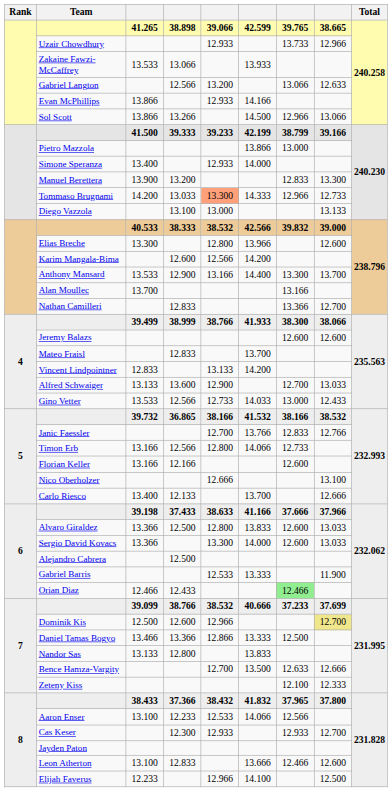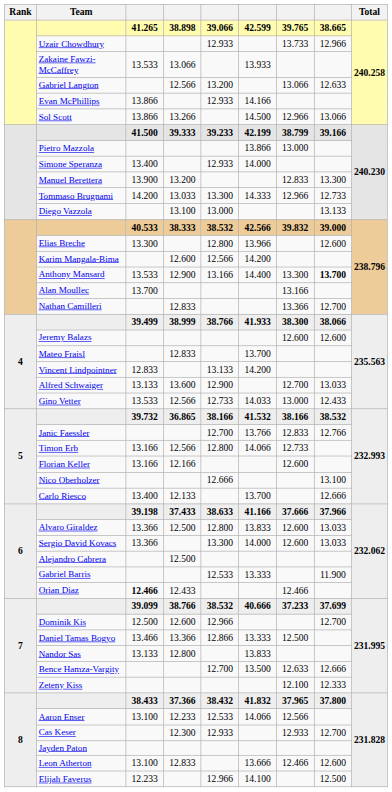(220, 196) lightsalmon background -> (220, 196) no background
(333, 275) normal -> (333, 275) bold
(145, 590) normal -> (145, 590) bold
(295, 590) lightgreen background -> (295, 590) no background
(333, 622) khaki background -> (333, 622) no background
